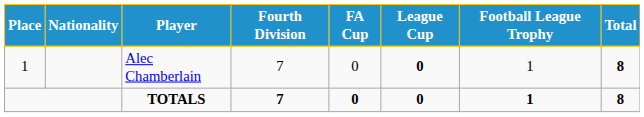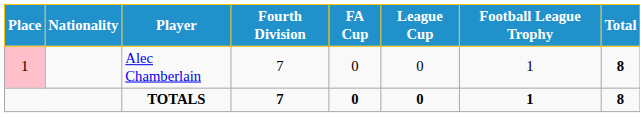(25, 67) no background -> (25, 67) pink background
(420, 67) bold -> (420, 67) normal
